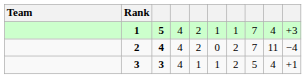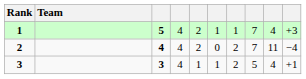columns swapped: (137, 13) <-> (20, 13)
